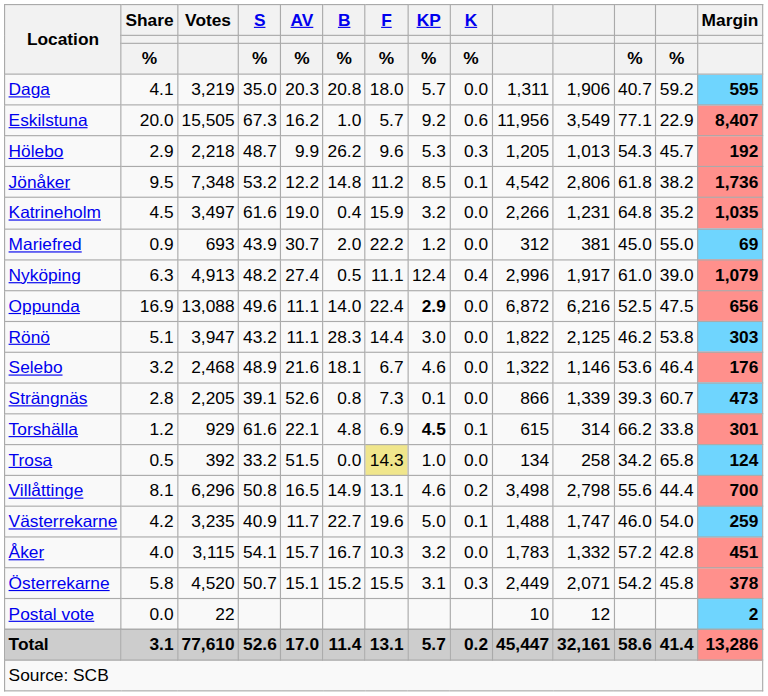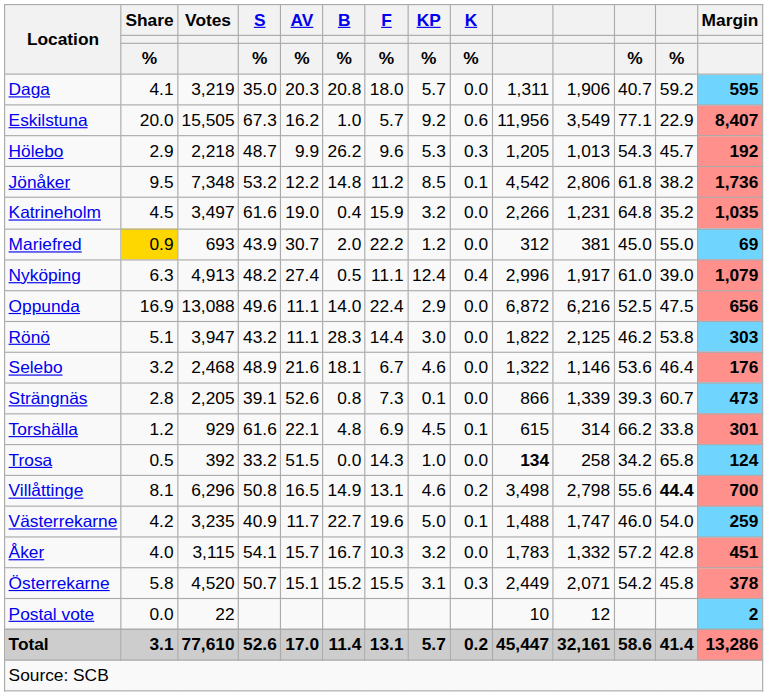(161, 244) no background -> (161, 244) gold background
(434, 305) bold -> (434, 305) normal
(434, 429) bold -> (434, 429) normal
(387, 460) khaki background -> (387, 460) no background
(535, 460) normal -> (535, 460) bold
(677, 490) normal -> (677, 490) bold
